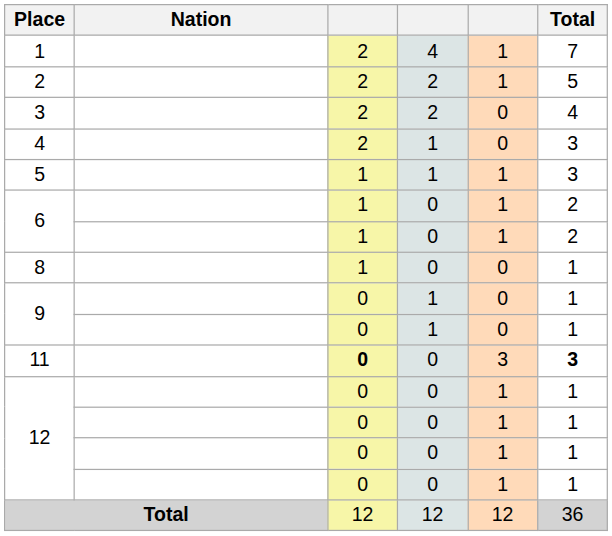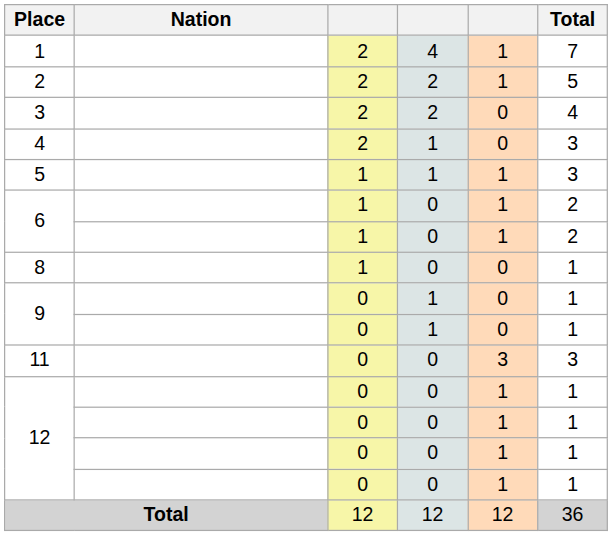(363, 360) bold -> (363, 360) normal
(573, 360) bold -> (573, 360) normal
